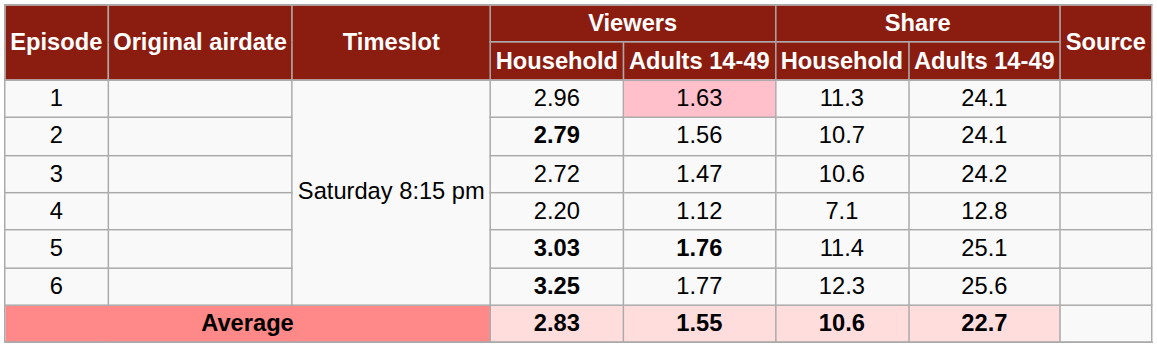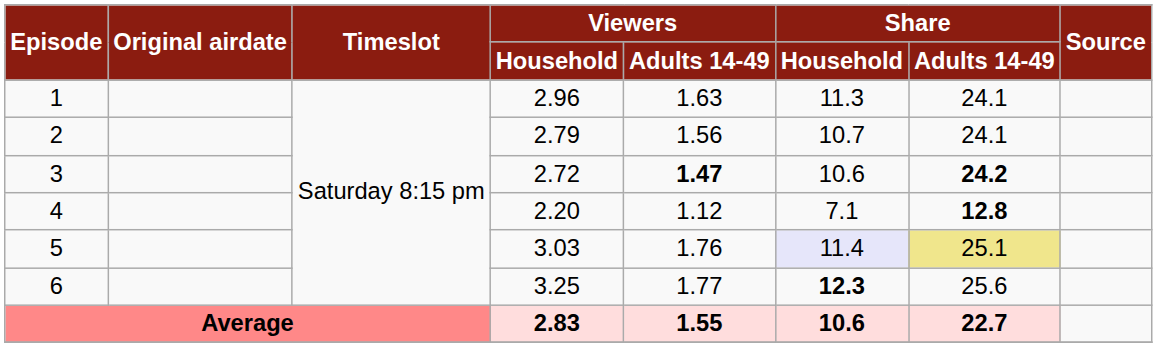(699, 98) pink background -> (699, 98) no background
(557, 135) bold -> (557, 135) normal
(699, 173) normal -> (699, 173) bold
(984, 173) normal -> (984, 173) bold
(984, 211) normal -> (984, 211) bold
(557, 248) bold -> (557, 248) normal
(699, 248) bold -> (699, 248) normal
(842, 248) no background -> (842, 248) lavender background
(984, 248) no background -> (984, 248) khaki background
(557, 286) bold -> (557, 286) normal
(842, 286) normal -> (842, 286) bold
